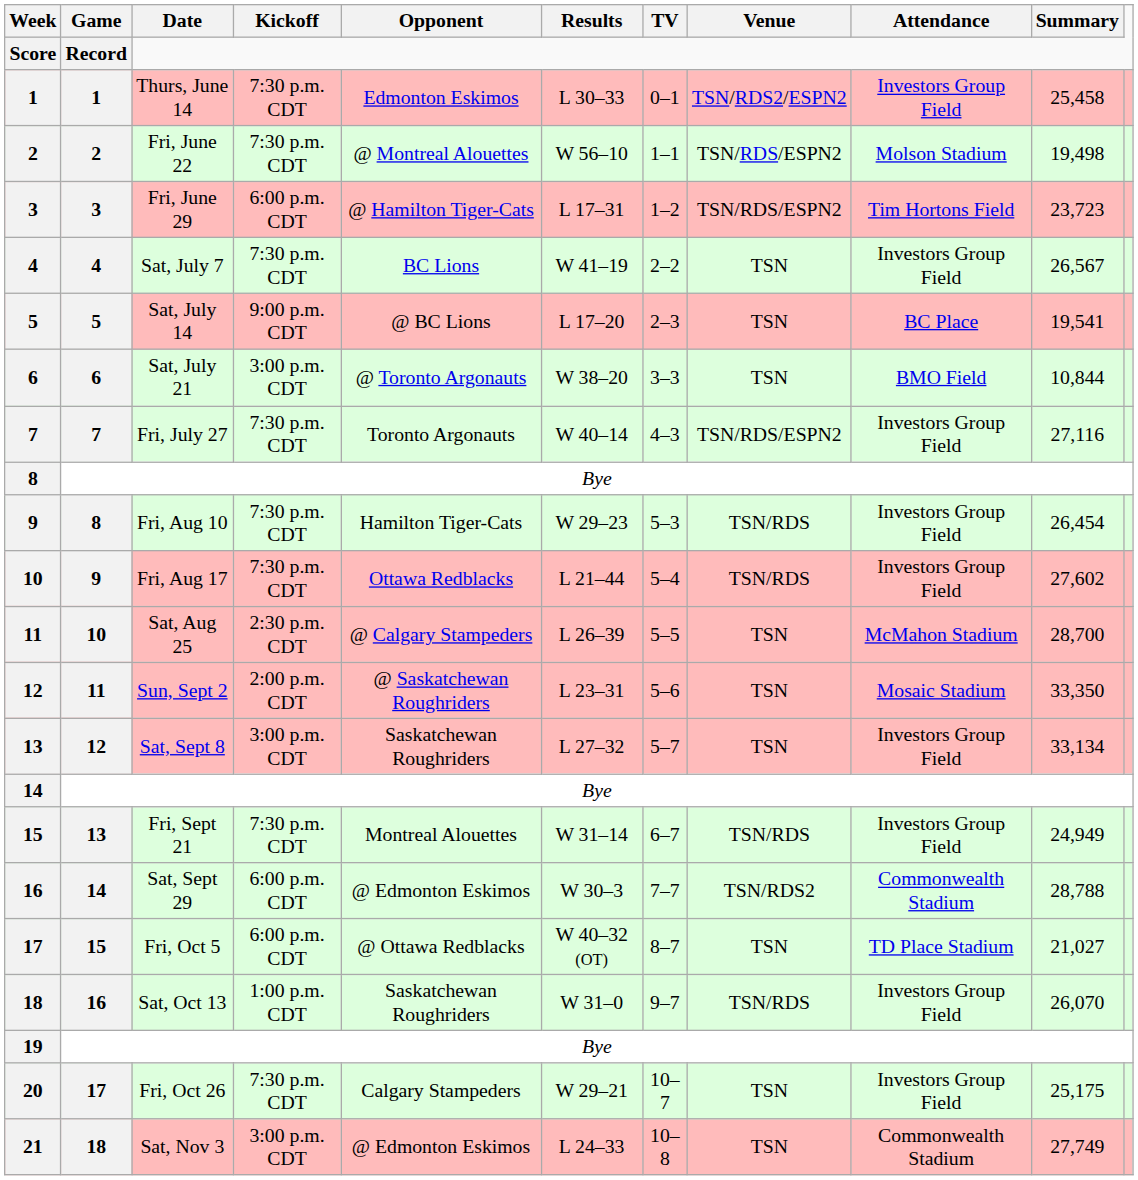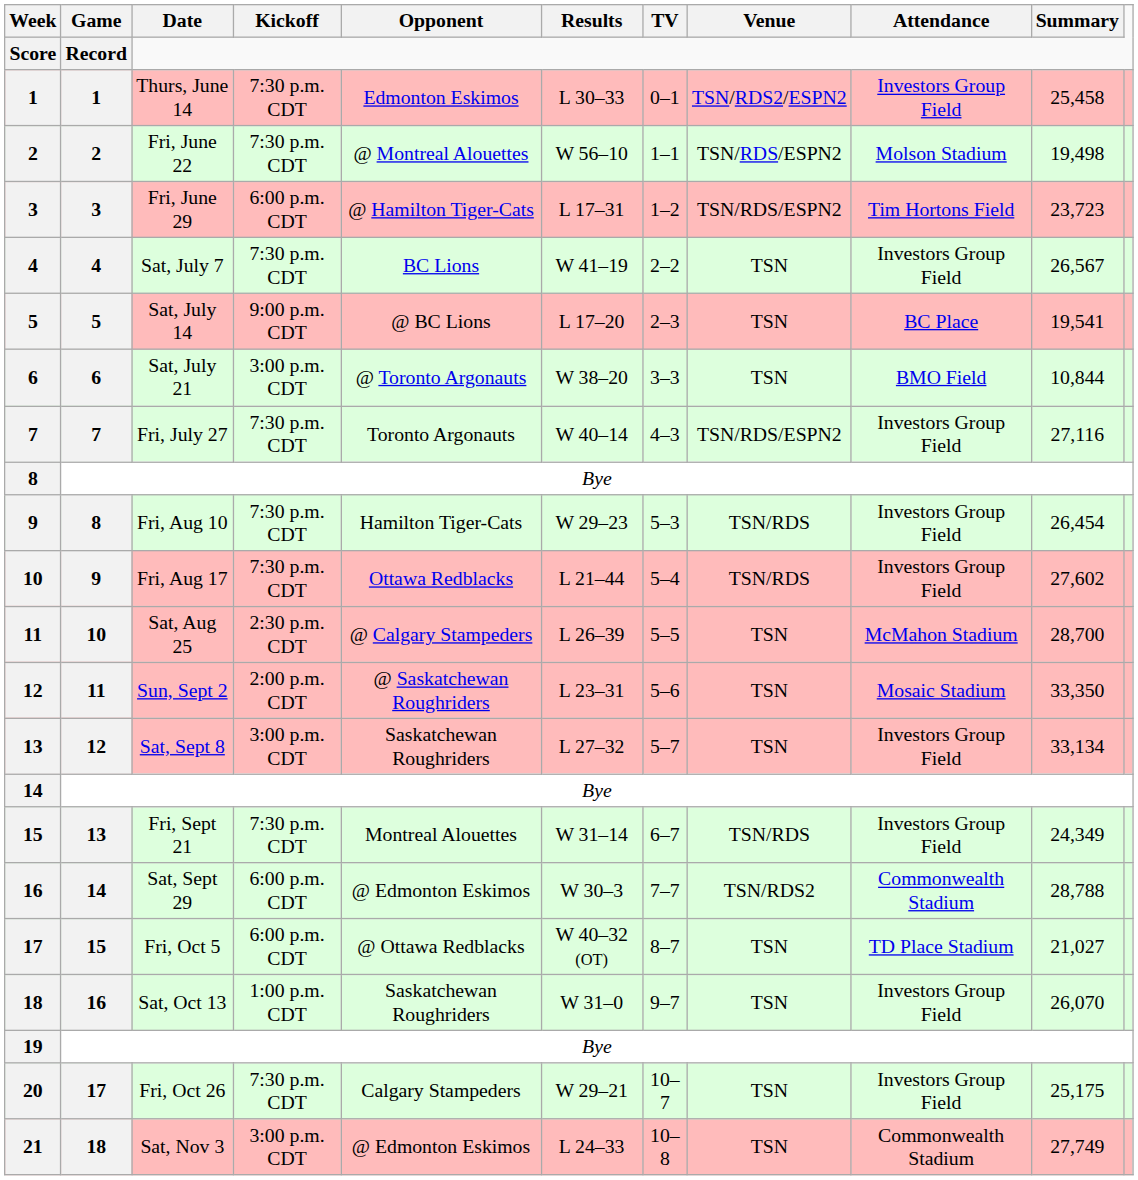(1077, 834) 24,949 -> (1077, 834) 24,349
(769, 1002) TSN/RDS -> (769, 1002) TSN
